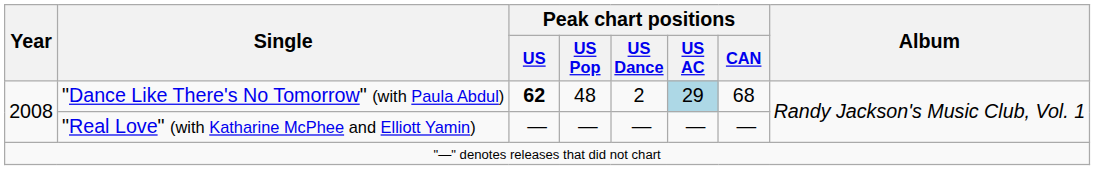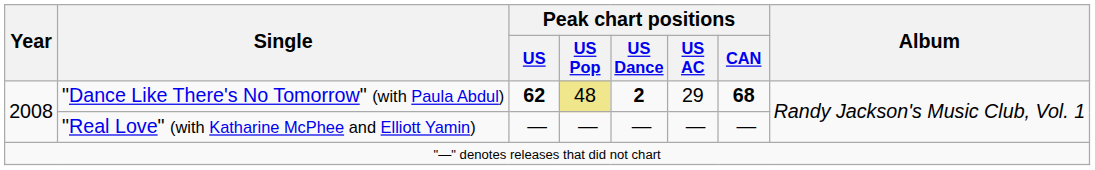(585, 95) no background -> (585, 95) khaki background
(639, 95) normal -> (639, 95) bold
(693, 95) lightblue background -> (693, 95) no background
(744, 95) normal -> (744, 95) bold
